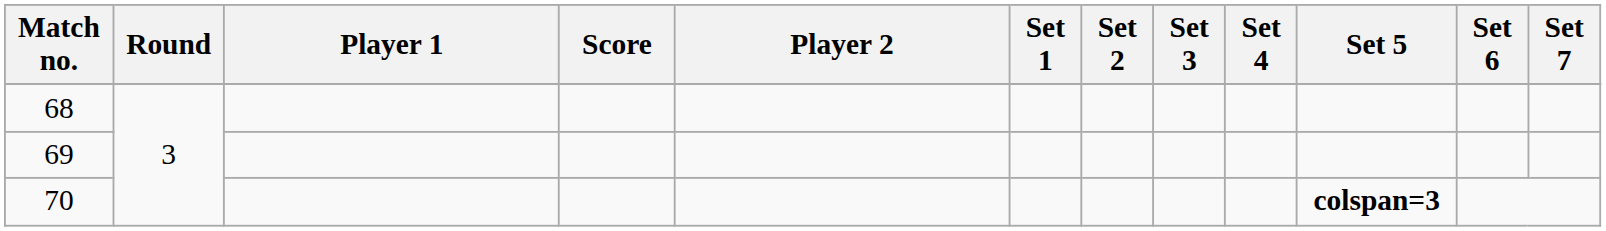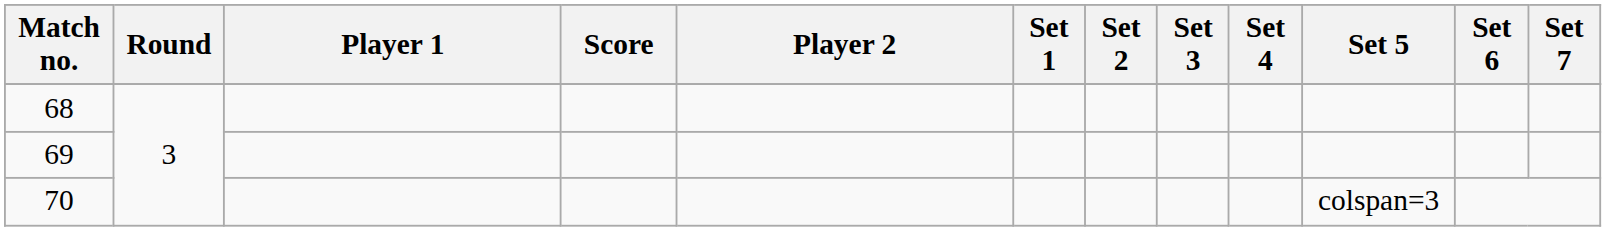(1377, 201) bold -> (1379, 201) normal
